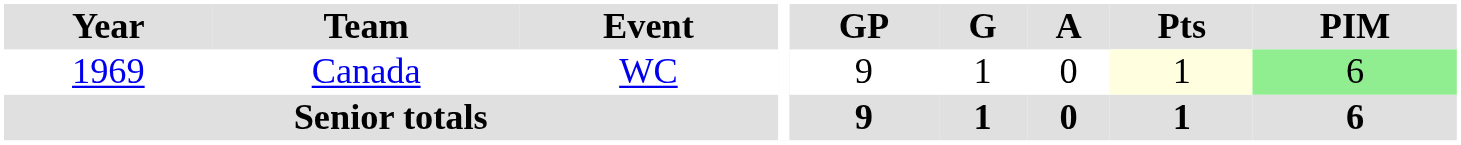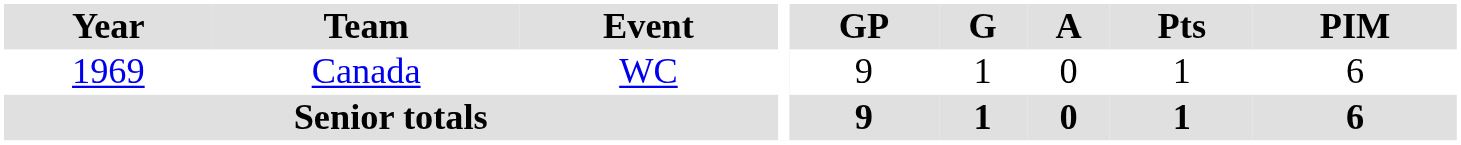(1182, 71) lightyellow background -> (1182, 71) no background
(1355, 71) lightgreen background -> (1355, 71) no background
